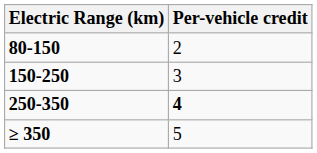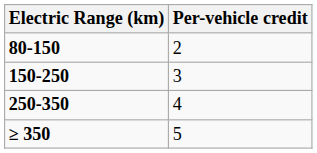(177, 104) bold -> (177, 104) normal
